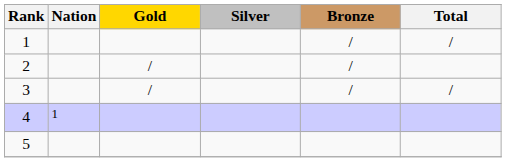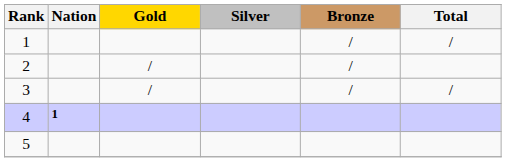(55, 114) normal -> (55, 117) bold
